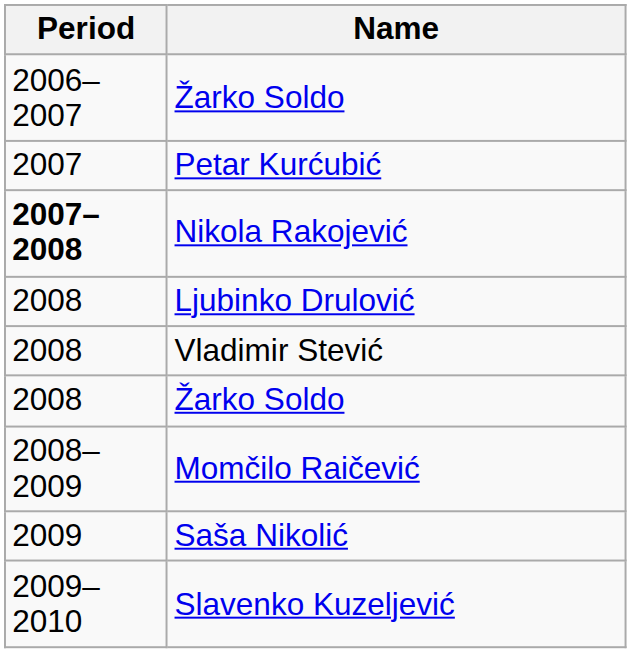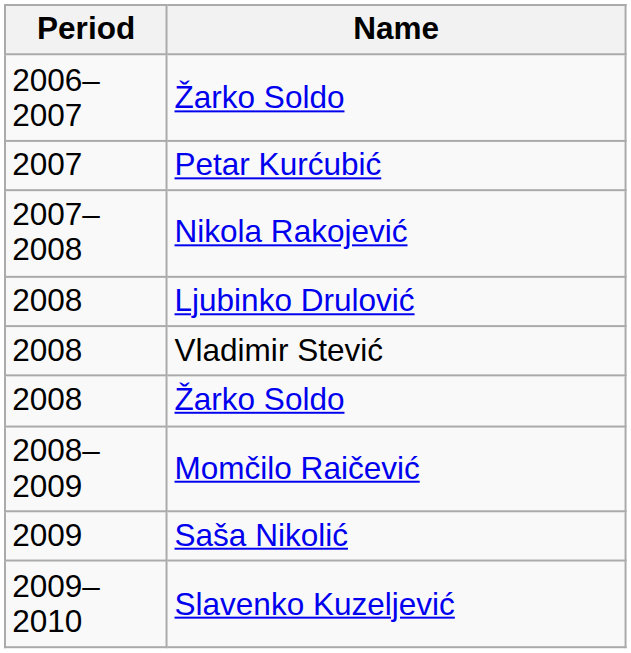(56, 232) bold -> (56, 232) normal
